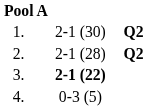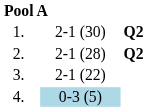(80, 75) bold -> (80, 75) normal
(80, 97) no background -> (80, 97) lightblue background
